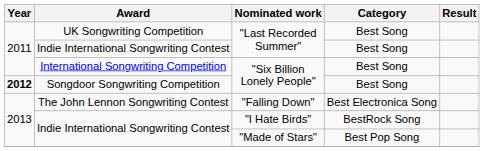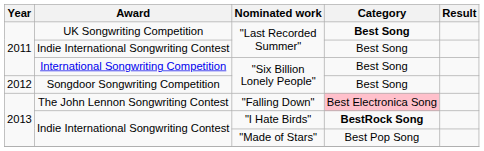(382, 31) normal -> (382, 31) bold
(19, 84) bold -> (19, 84) normal
(382, 102) no background -> (382, 102) pink background
(382, 119) normal -> (382, 119) bold
